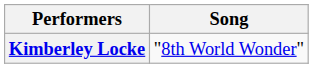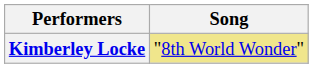(229, 48) no background -> (229, 48) khaki background
